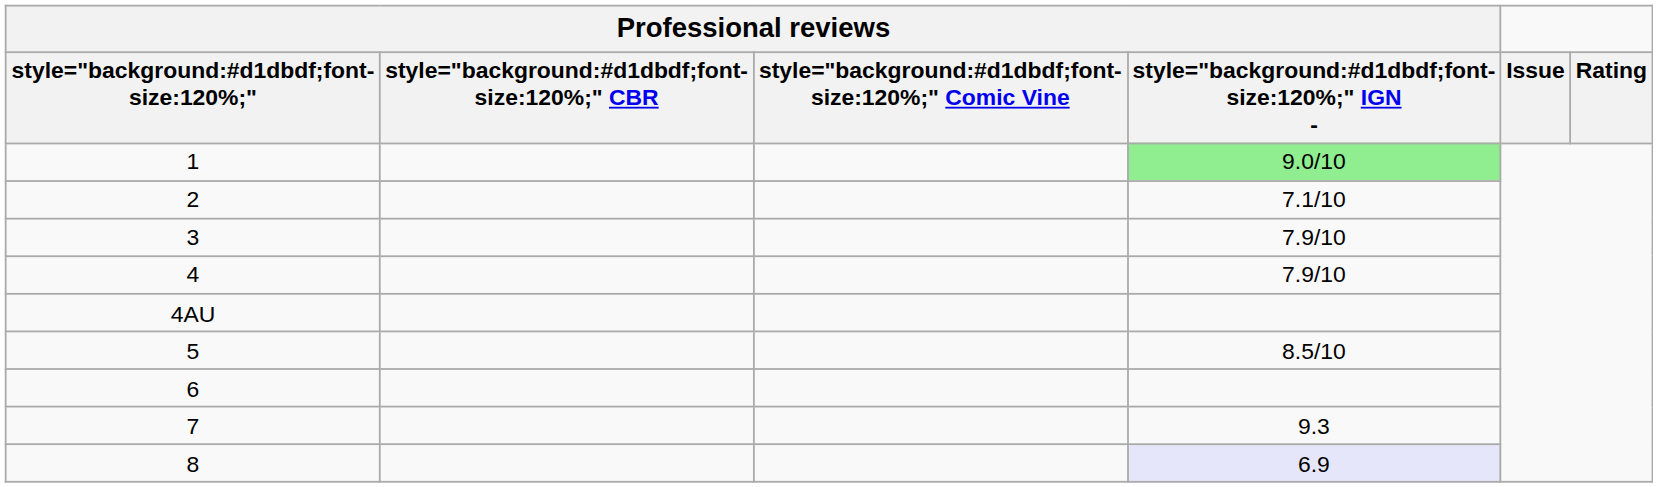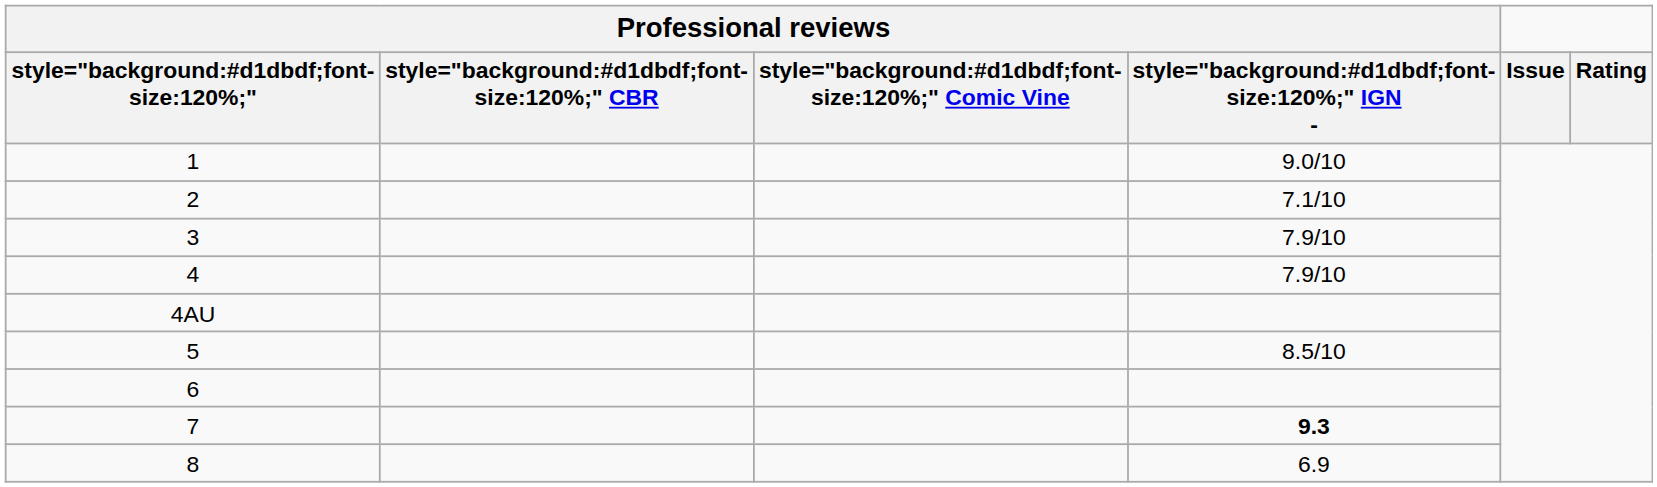(1314, 162) lightgreen background -> (1314, 162) no background
(1314, 426) normal -> (1314, 426) bold
(1314, 464) lavender background -> (1314, 464) no background
